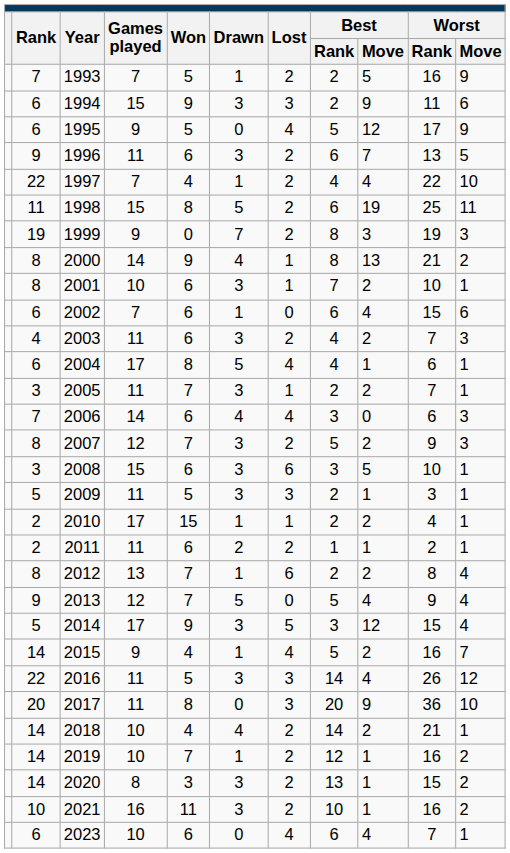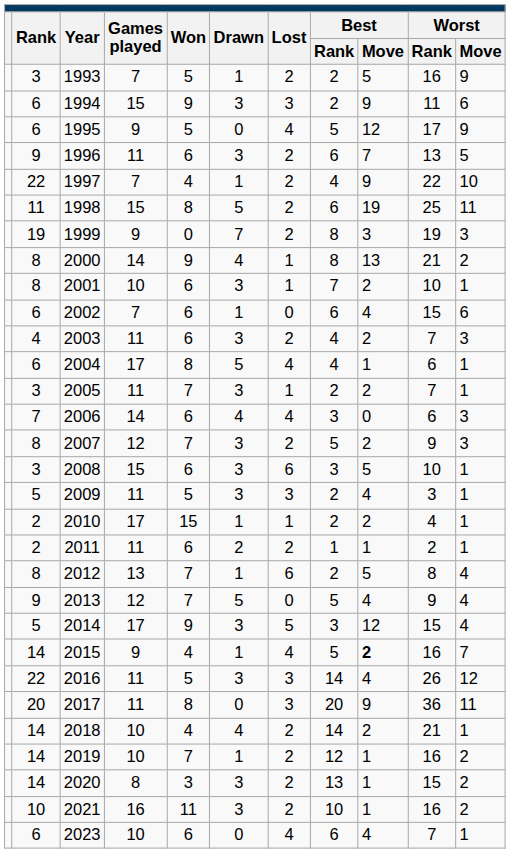(36, 77) 7 -> (36, 77) 3
(366, 181) 4 -> (366, 181) 9
(366, 495) 1 -> (366, 495) 4
(366, 574) 2 -> (366, 574) 5
(366, 652) normal -> (366, 652) bold
(469, 704) 10 -> (468, 704) 11
